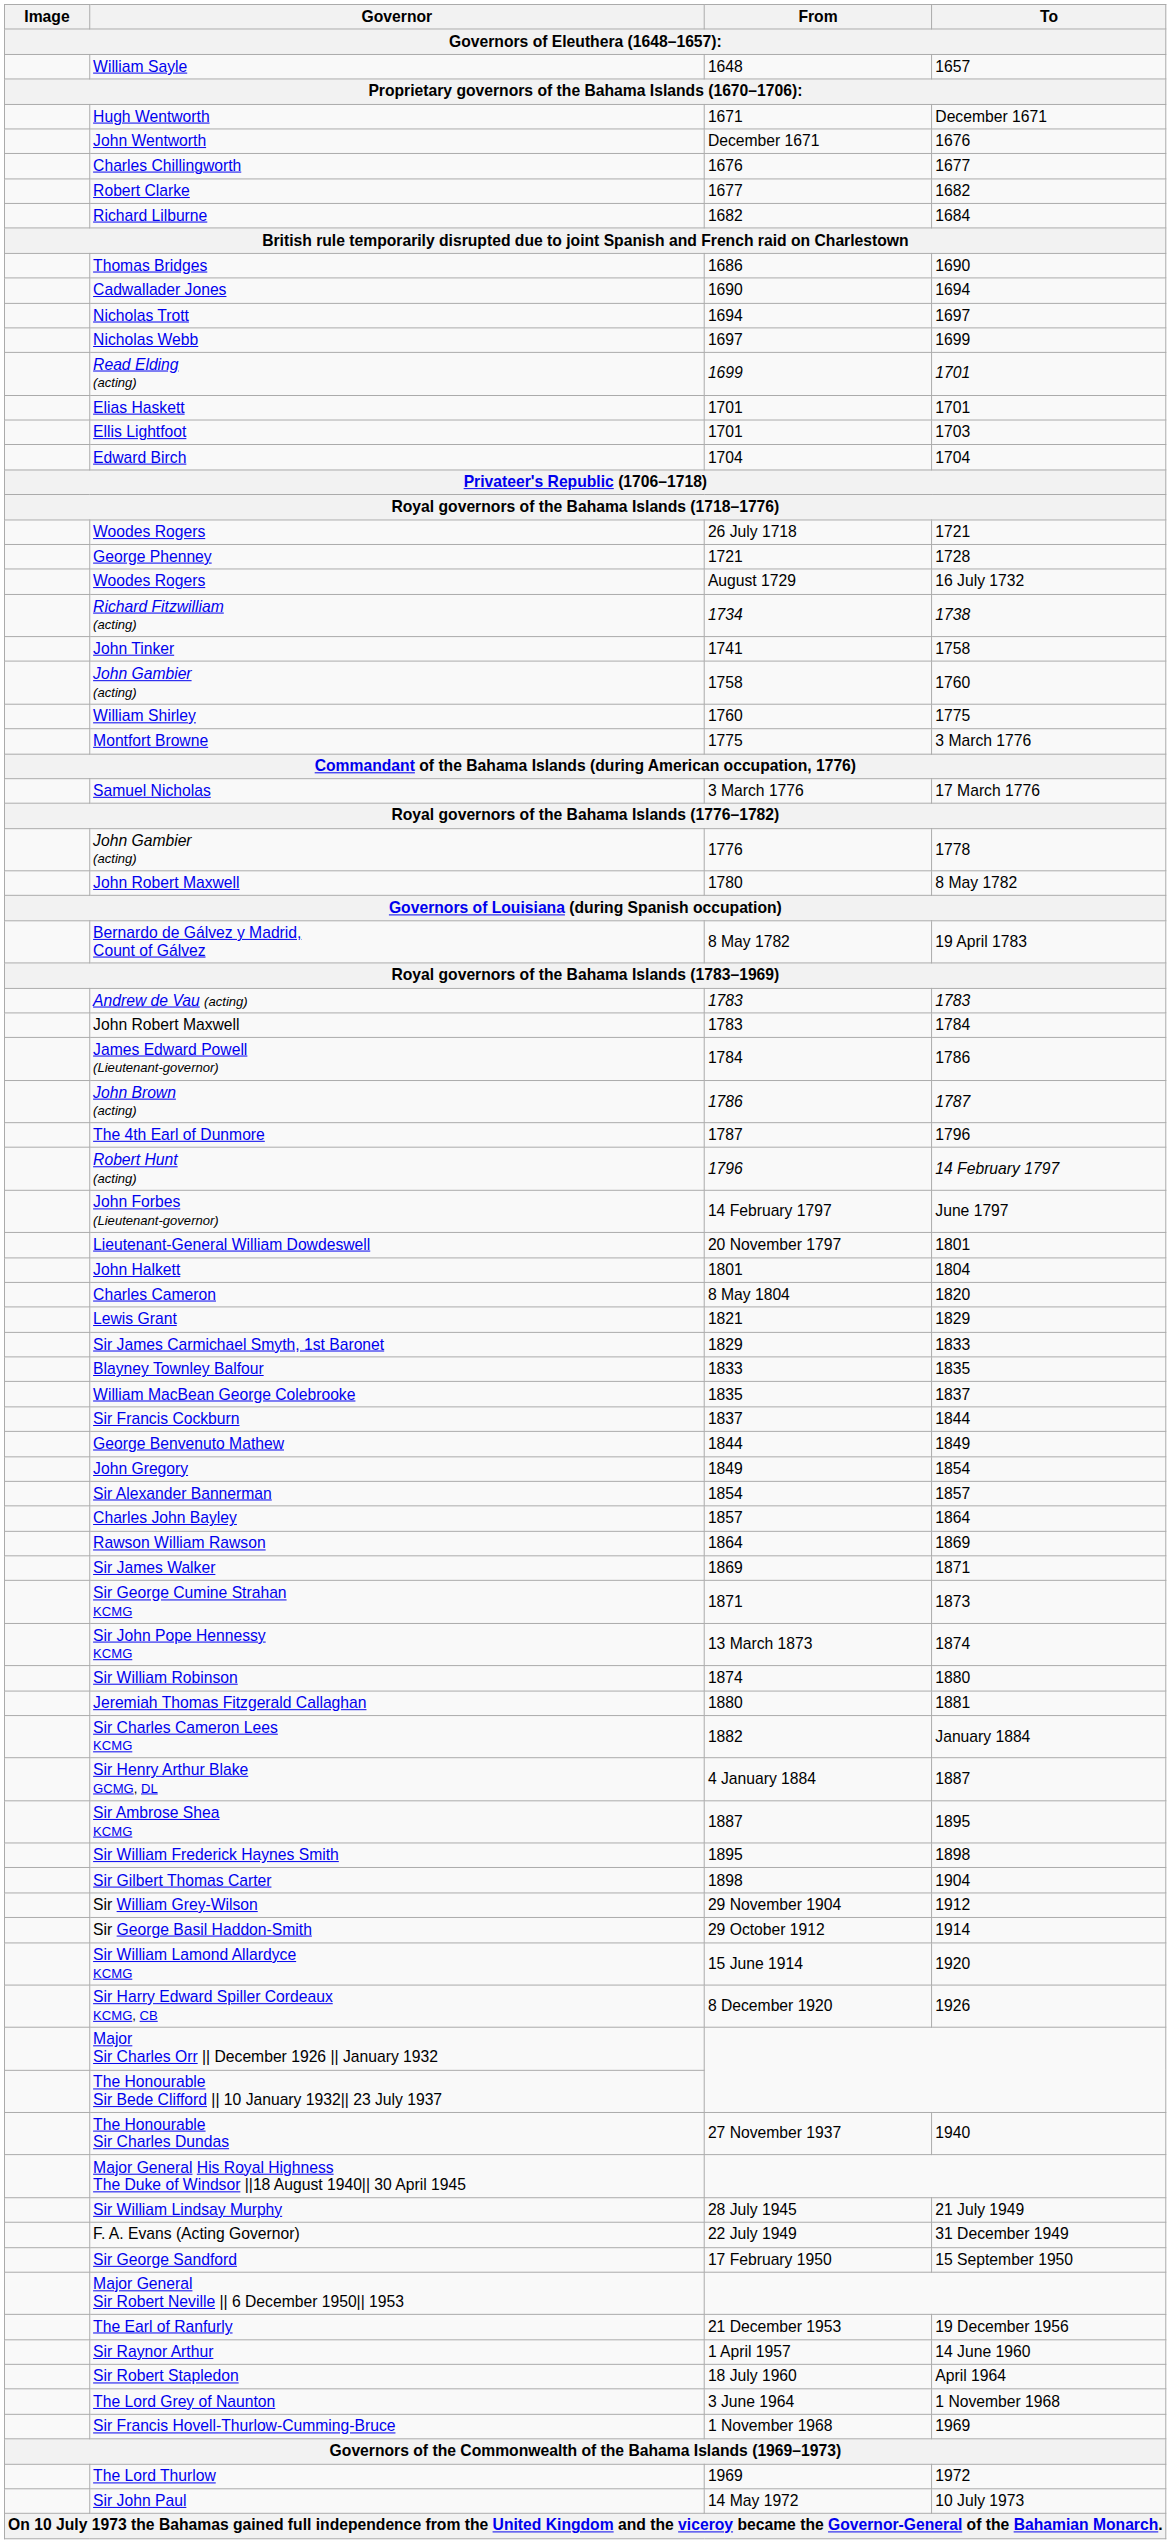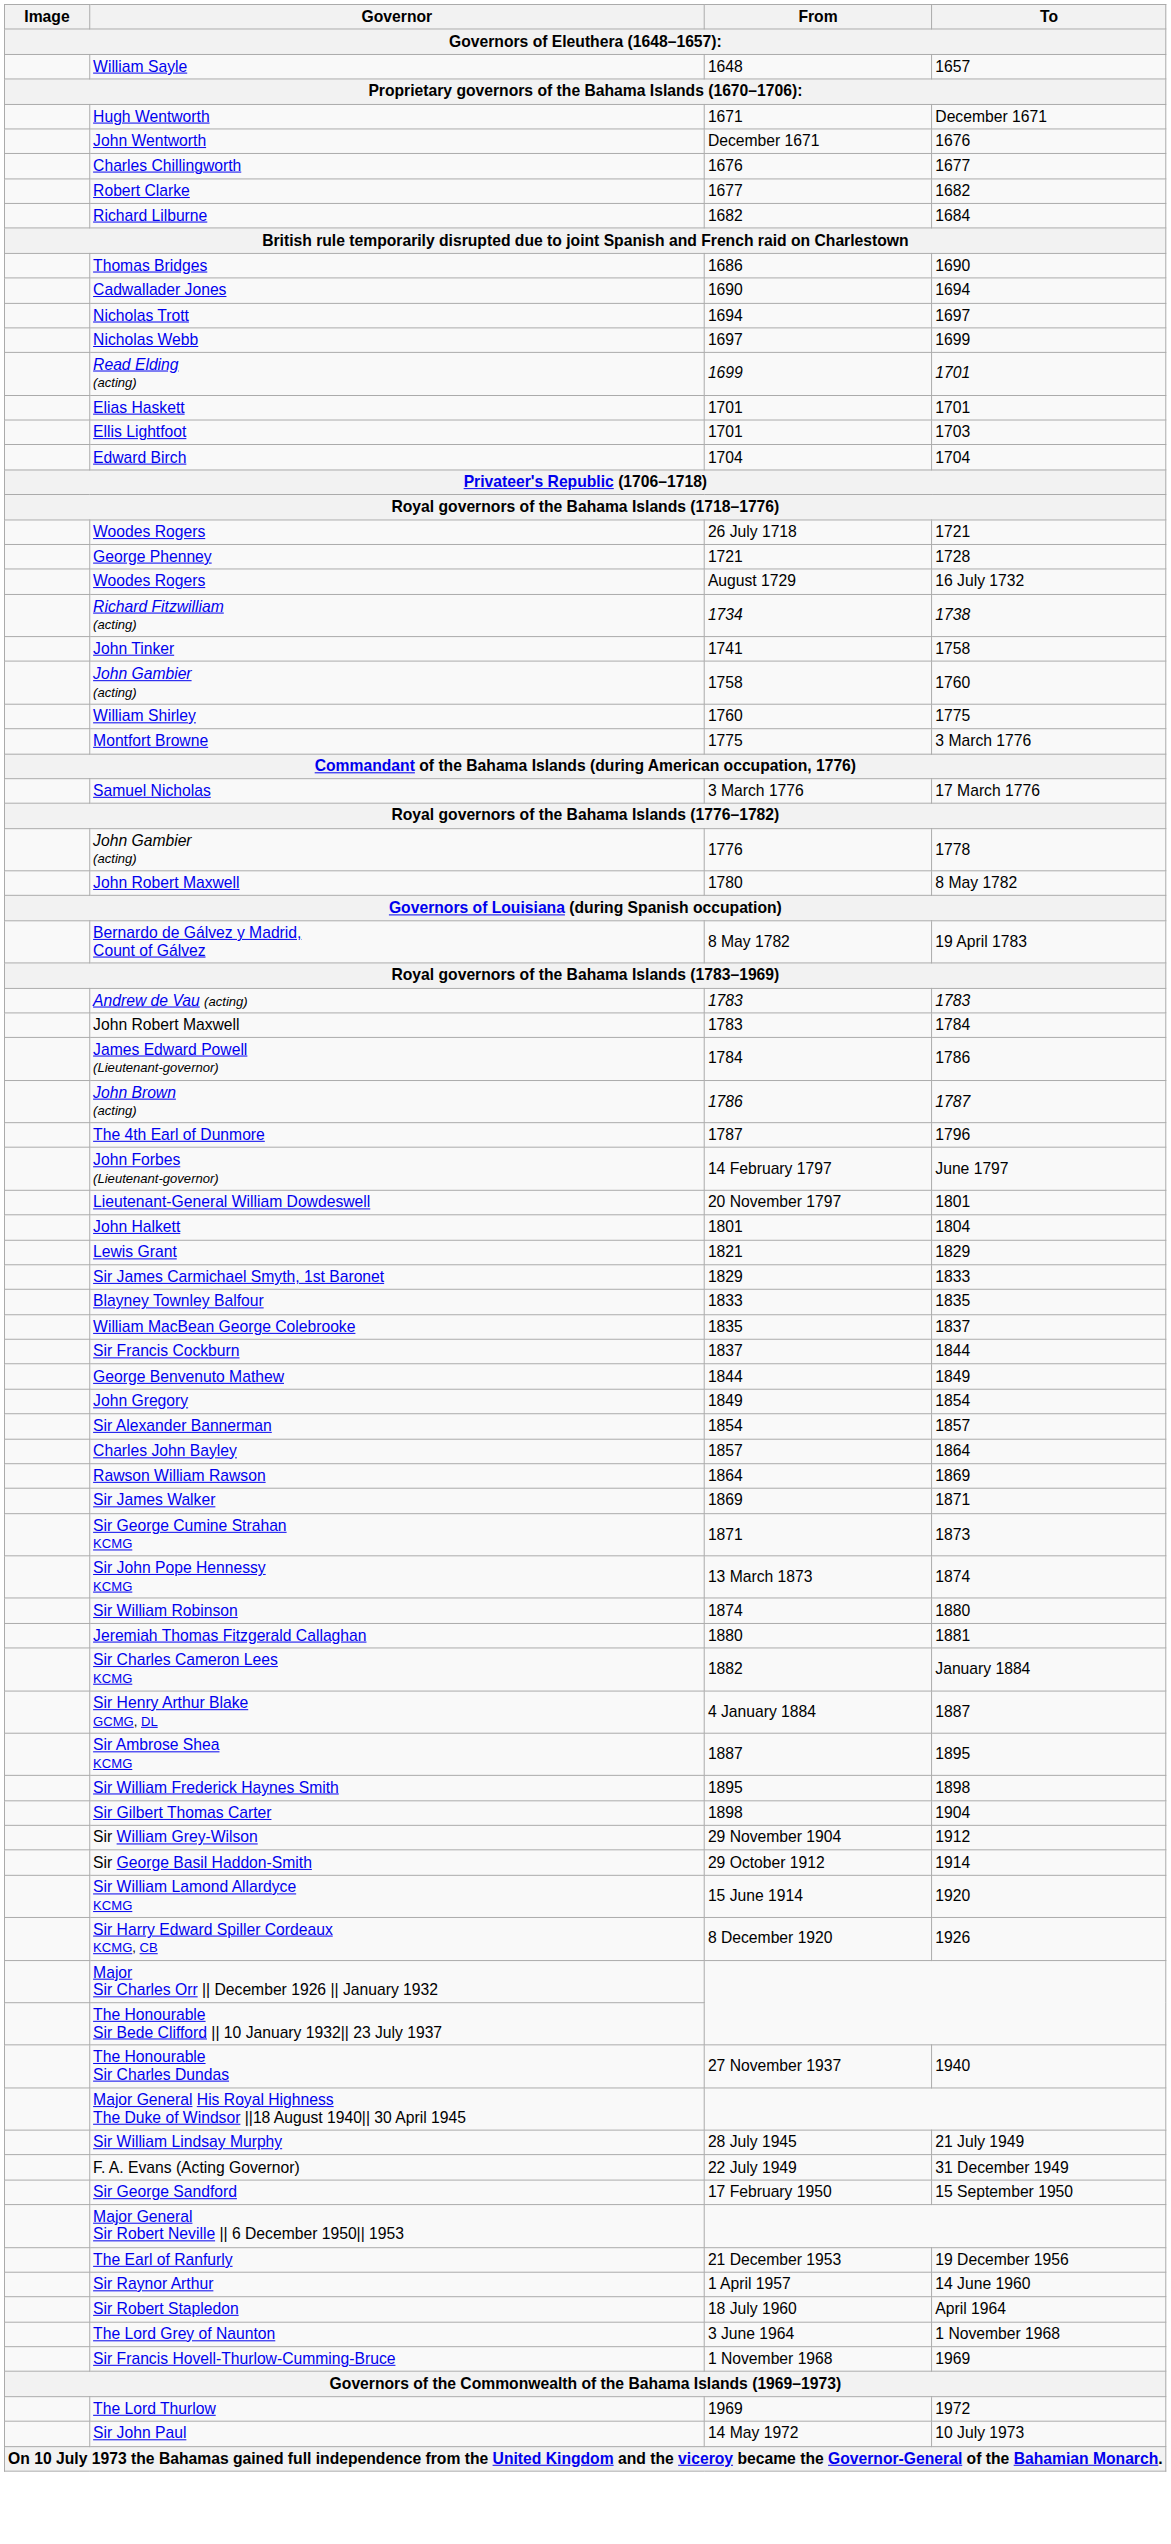- row: (135, 1168)
- row: (155, 1294)
